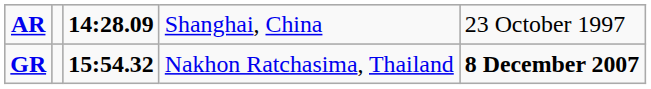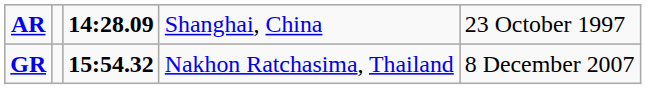(552, 63) bold -> (550, 63) normal
